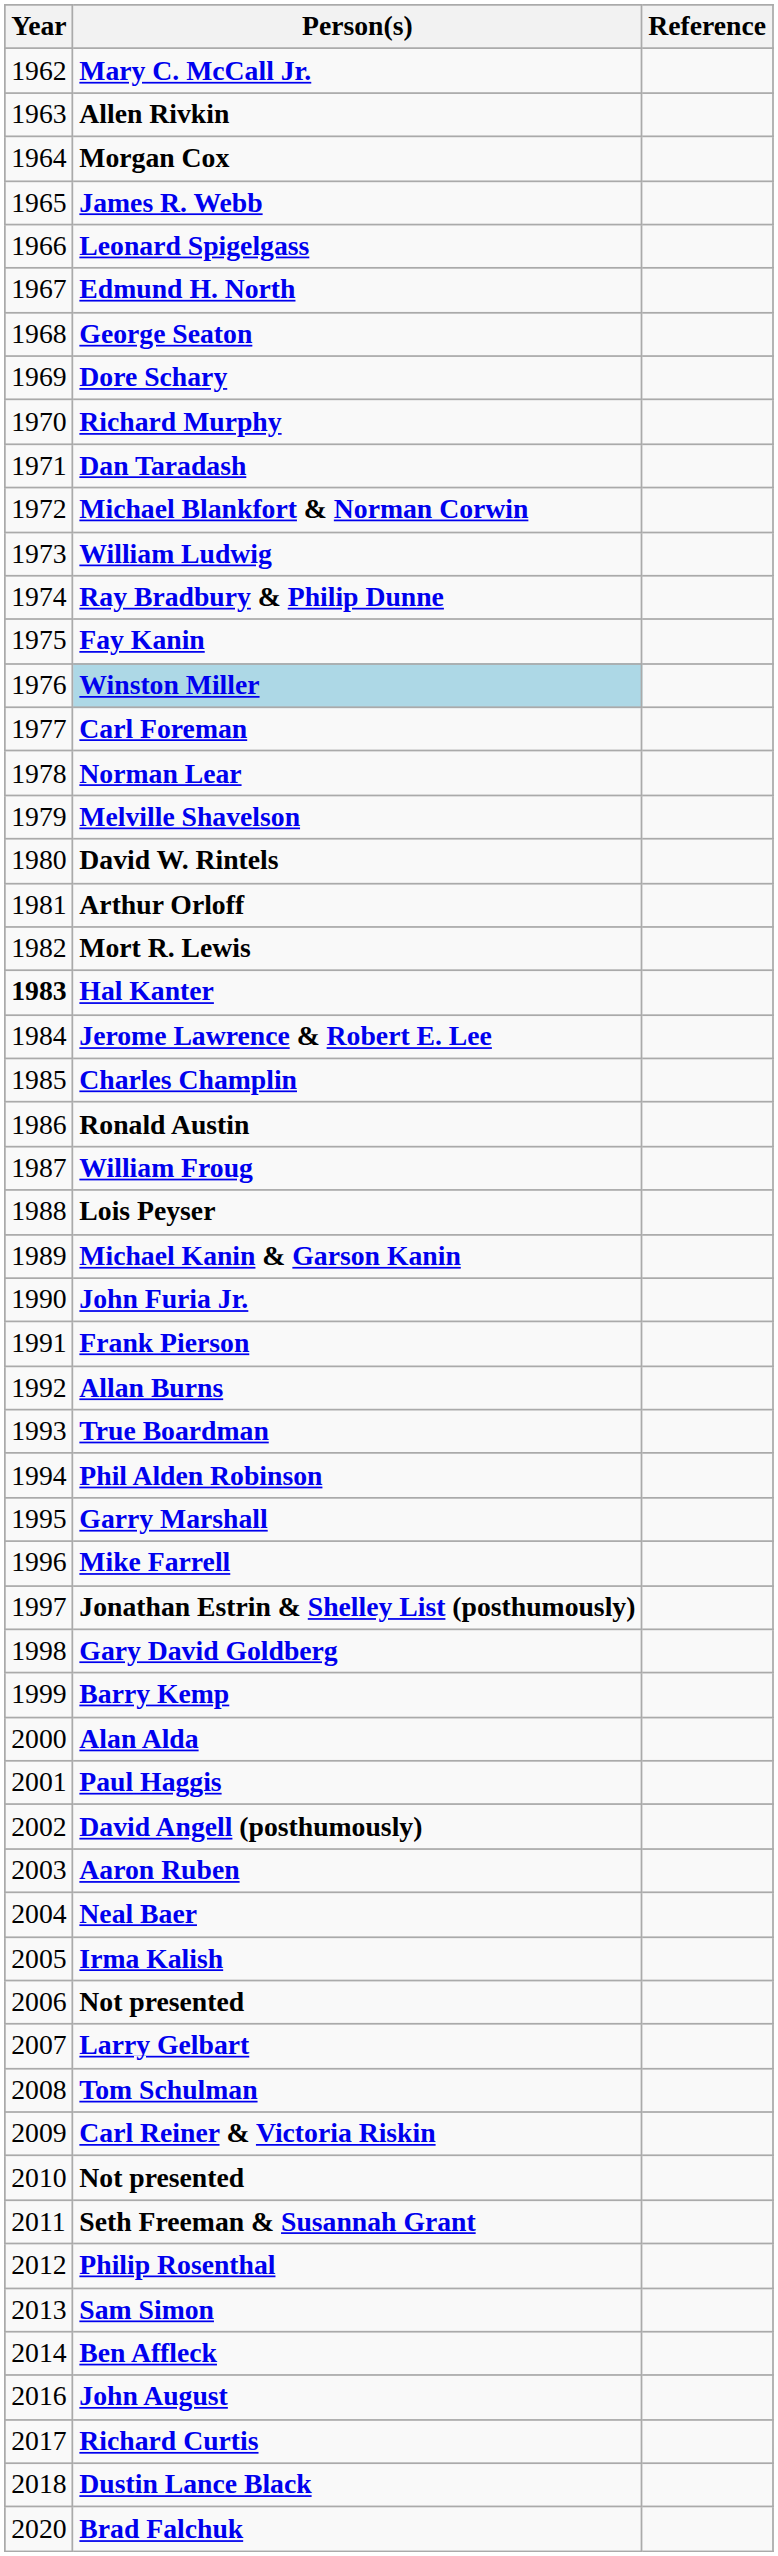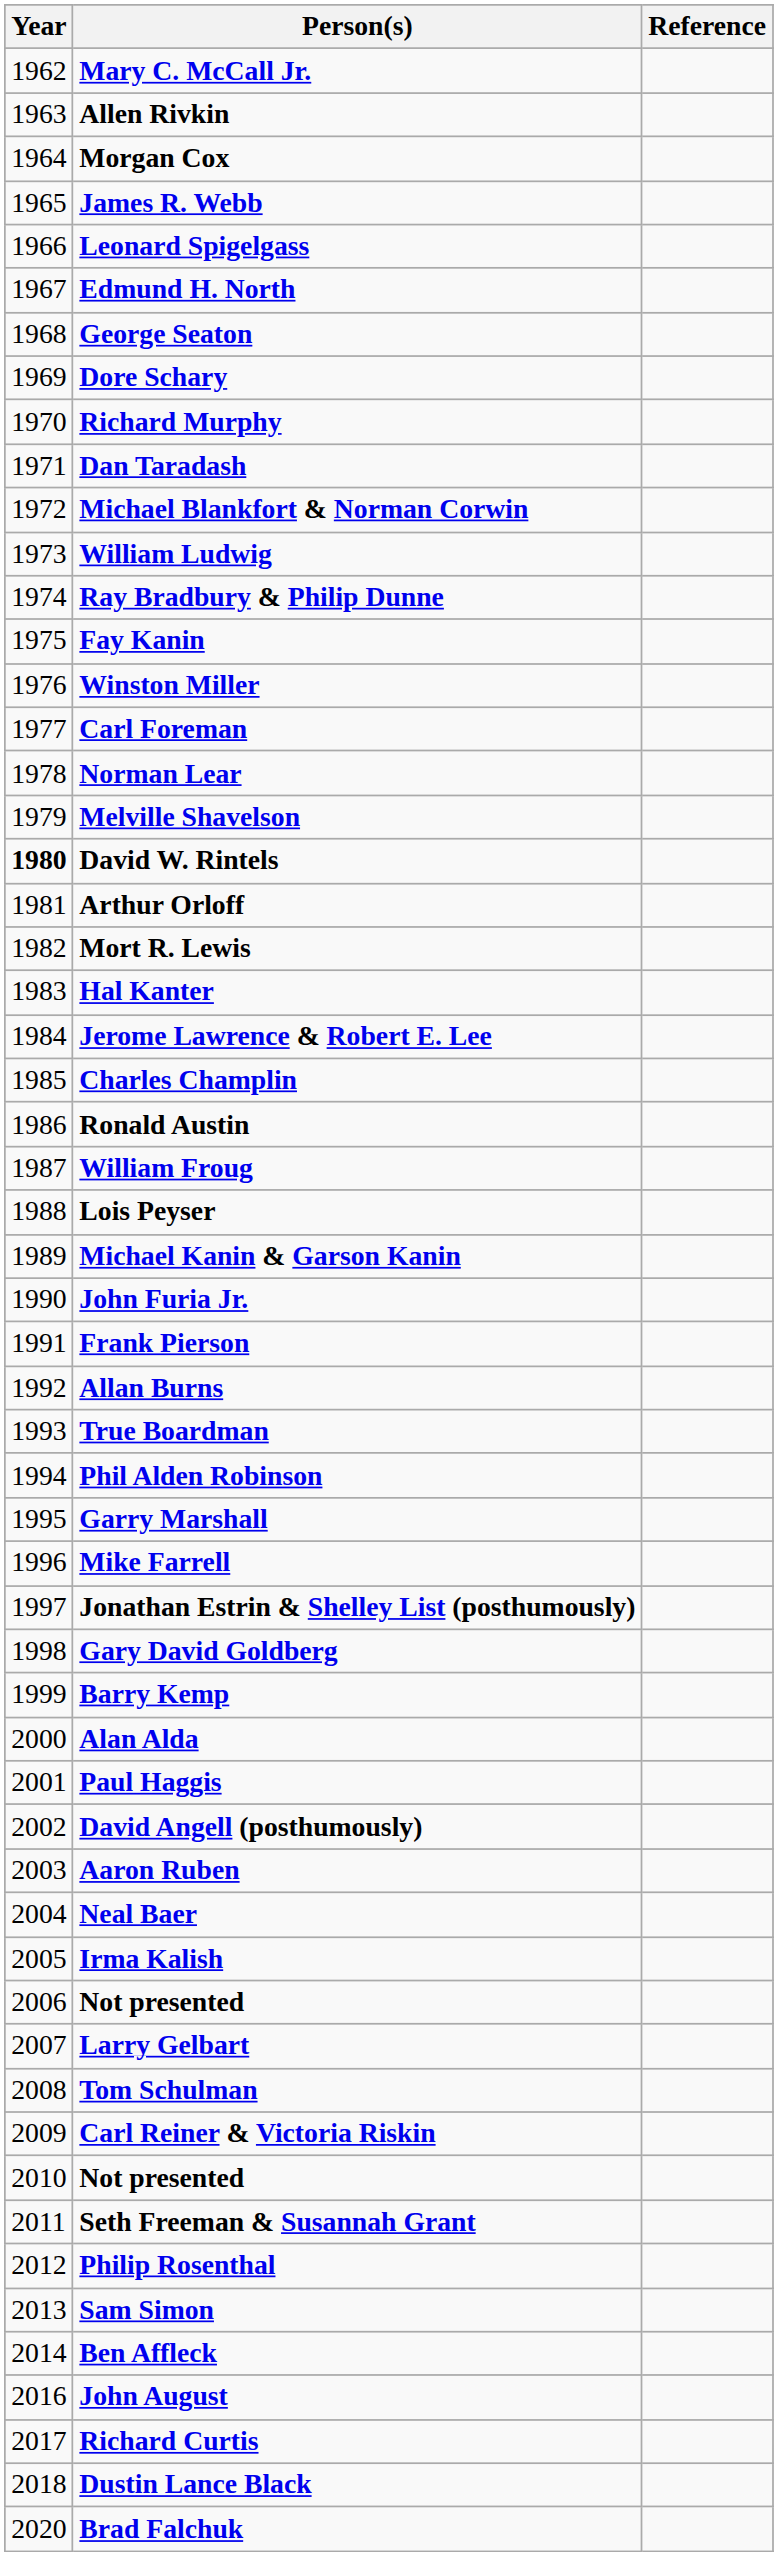(169, 684) lightblue background -> (169, 684) no background
(39, 860) normal -> (39, 860) bold
(39, 992) bold -> (39, 992) normal
